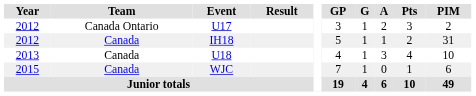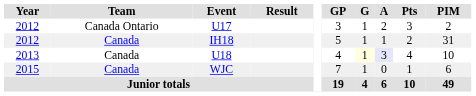(365, 55) no background -> (365, 55) lightyellow background
(384, 55) no background -> (384, 55) lavender background
